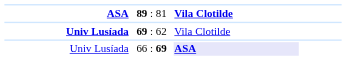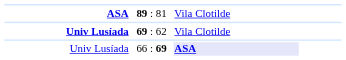(204, 13) bold -> (202, 13) normal
